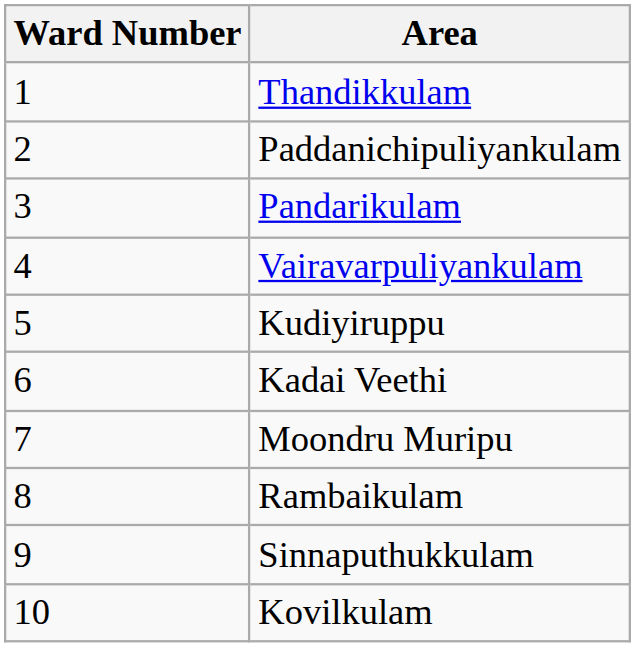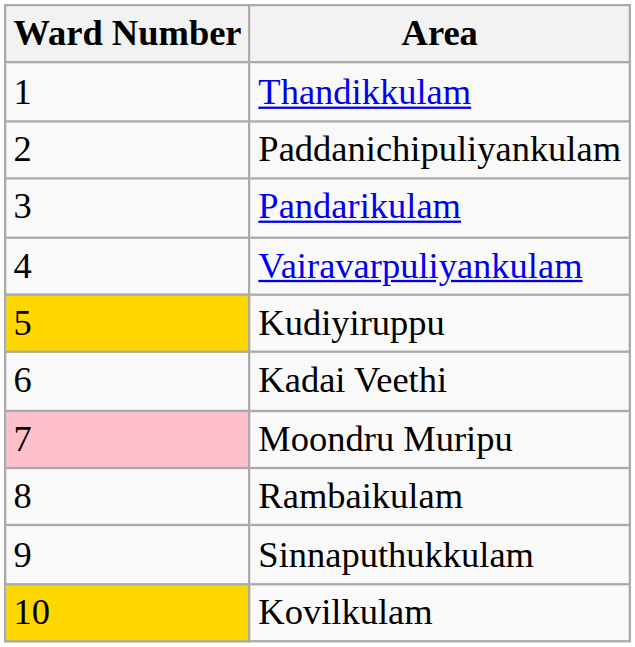(23, 322) no background -> (23, 322) gold background
(23, 438) no background -> (23, 438) pink background
(32, 611) no background -> (32, 611) gold background
